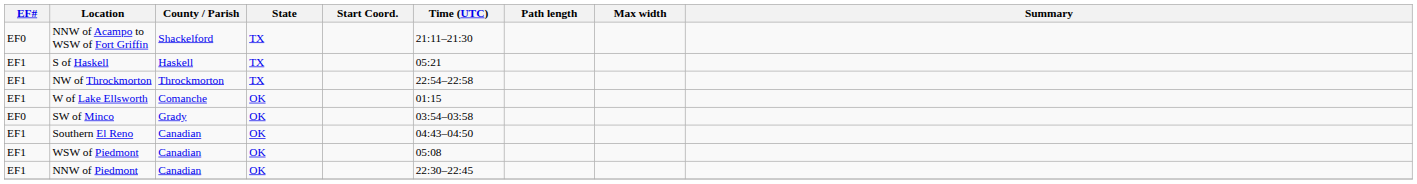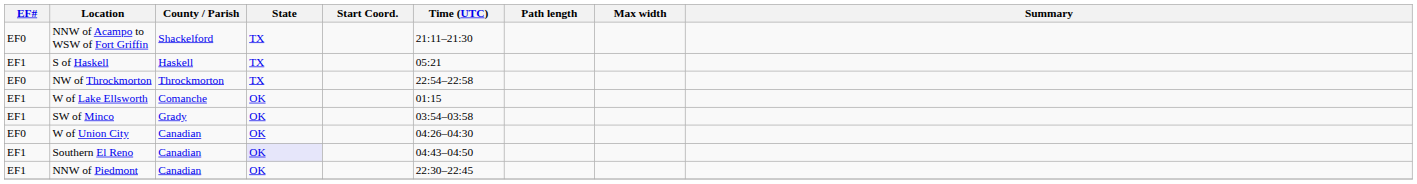(16, 80) EF1 -> (16, 80) EF0
(16, 116) EF0 -> (16, 116) EF1
+ row: (91, 134)
(257, 134) no background -> (257, 152) lavender background
- row: (96, 152)
